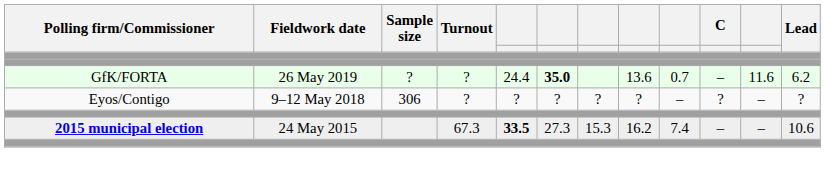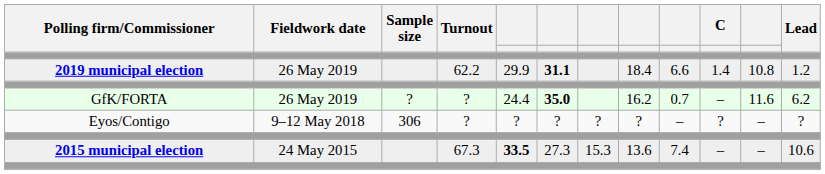+ row: (129, 70)
(639, 77) 13.6 -> (639, 99) 16.2
(639, 128) 16.2 -> (639, 151) 13.6
